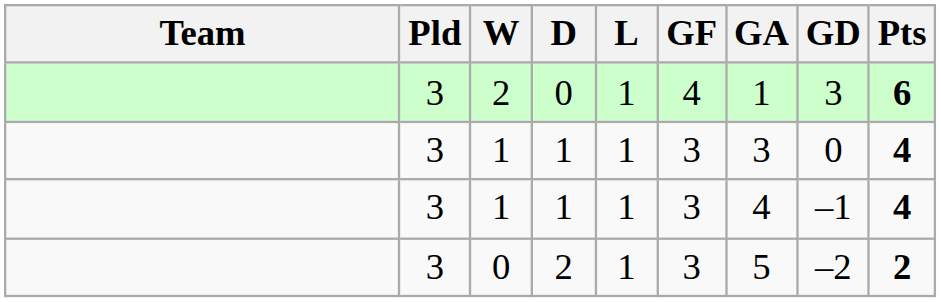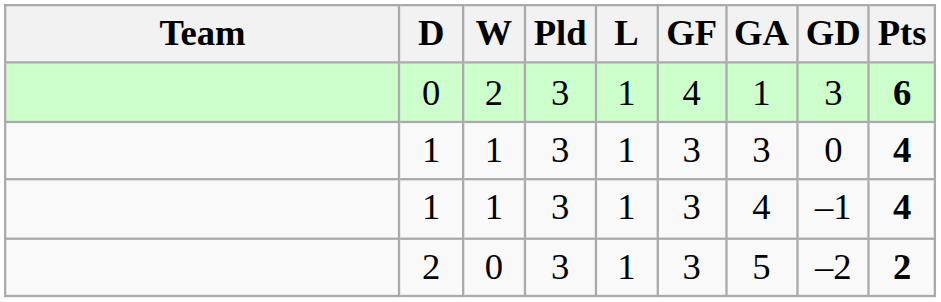columns swapped: (435, 33) <-> (564, 33)
